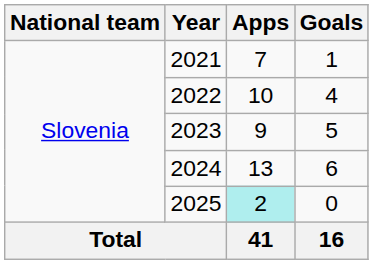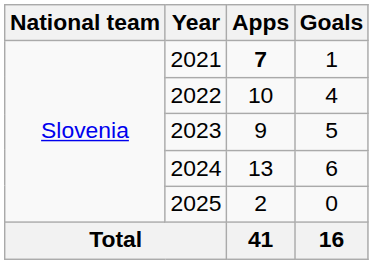(261, 58) normal -> (261, 58) bold
(261, 204) paleturquoise background -> (261, 204) no background
